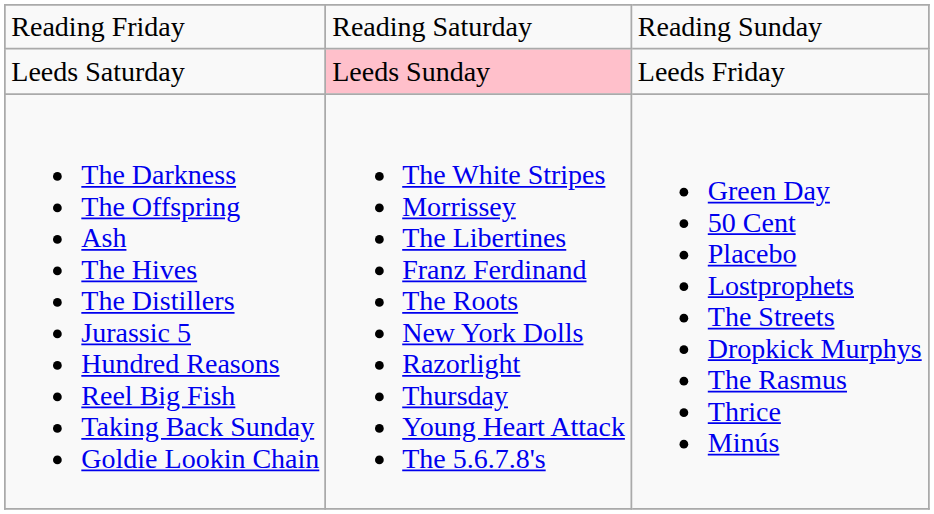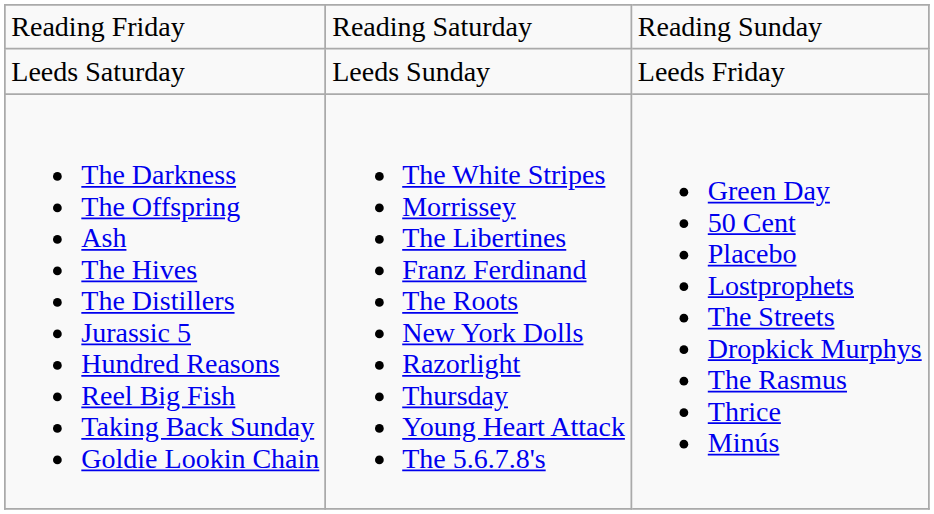(411, 71) pink background -> (411, 71) no background
